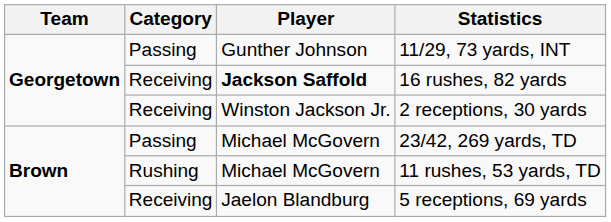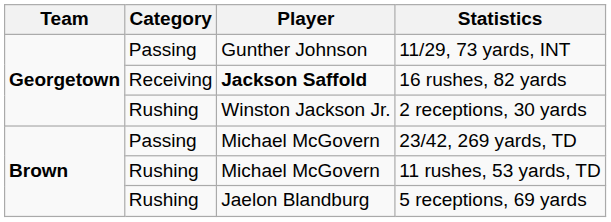(171, 110) Receiving -> (164, 110) Rushing
(171, 200) Receiving -> (164, 200) Rushing
